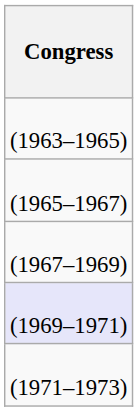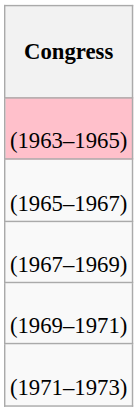(69, 141) no background -> (69, 141) pink background
(69, 325) lavender background -> (69, 325) no background
